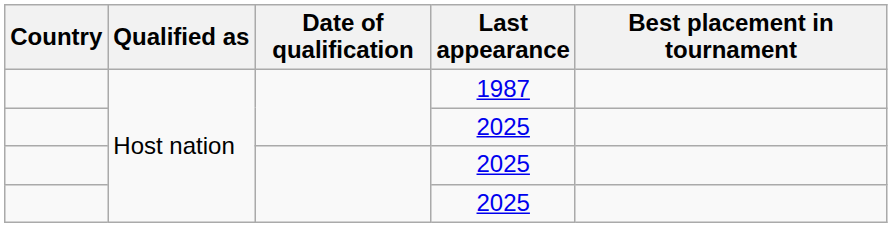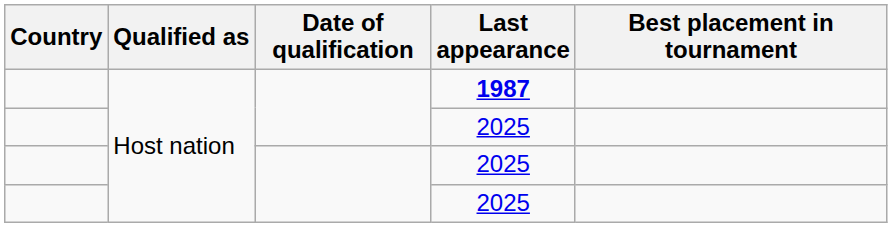(503, 88) normal -> (503, 88) bold
